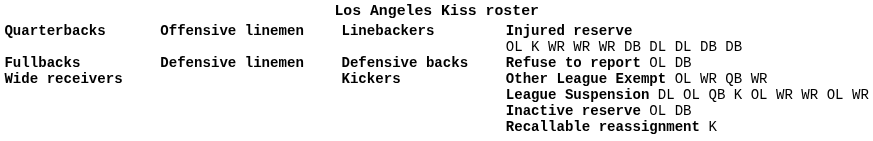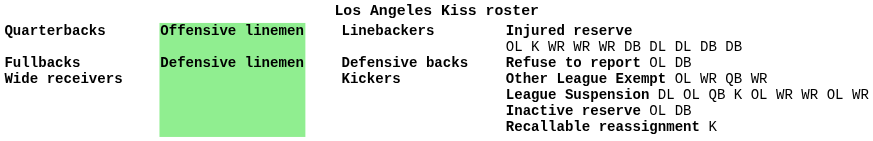(232, 48) no background -> (232, 48) lightgreen background
